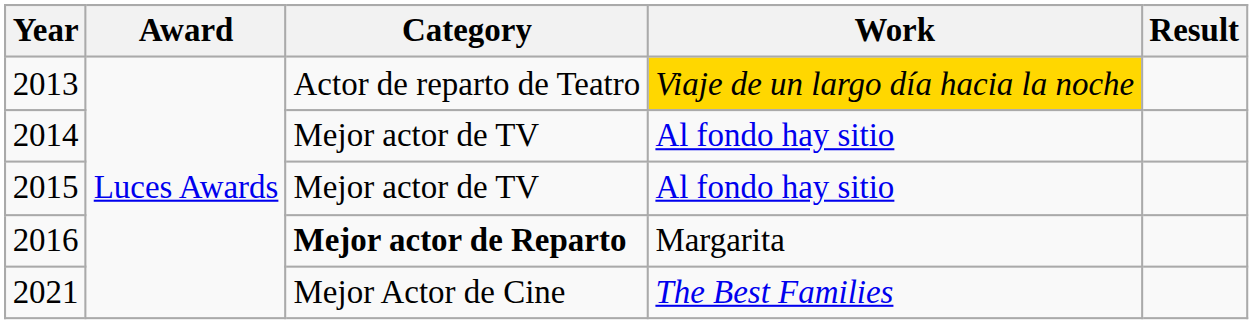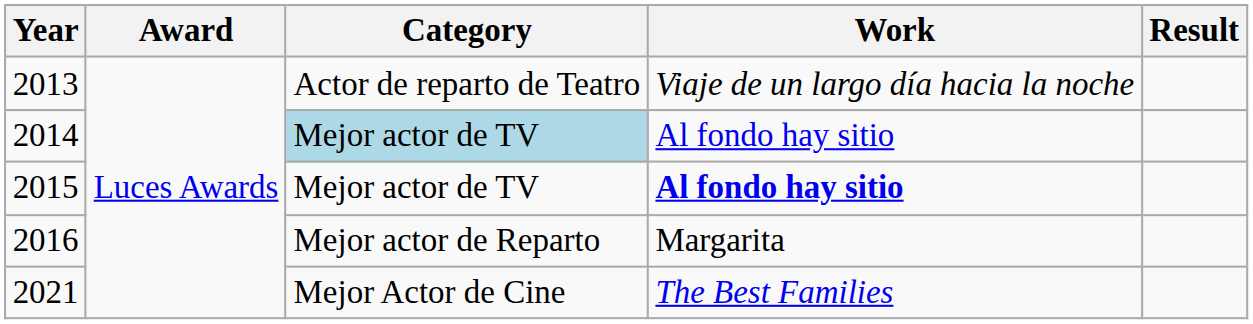(895, 82) gold background -> (895, 82) no background
(416, 135) no background -> (416, 135) lightblue background
(775, 187) normal -> (779, 187) bold
(460, 239) bold -> (447, 239) normal
